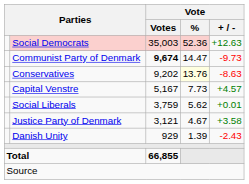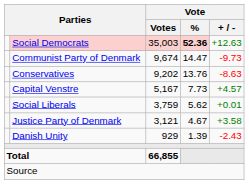(195, 43) normal -> (195, 43) bold
(166, 58) bold -> (166, 58) normal
(195, 74) lightyellow background -> (195, 74) no background
